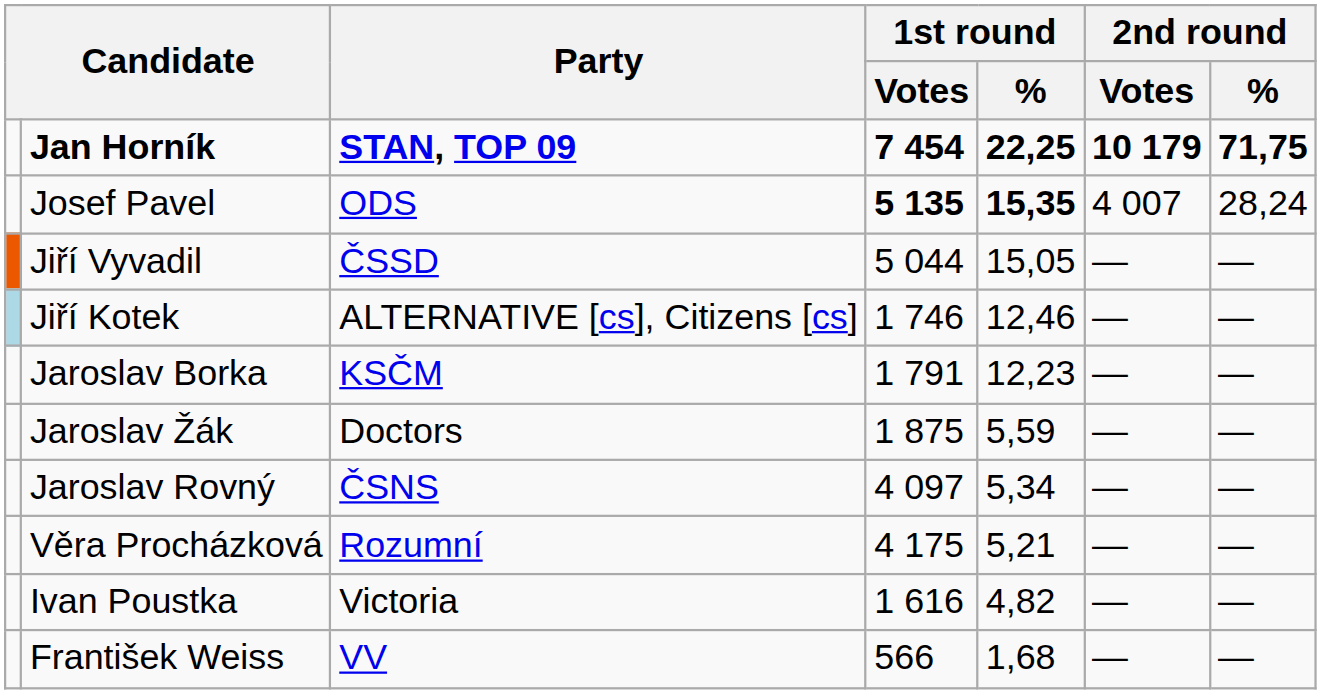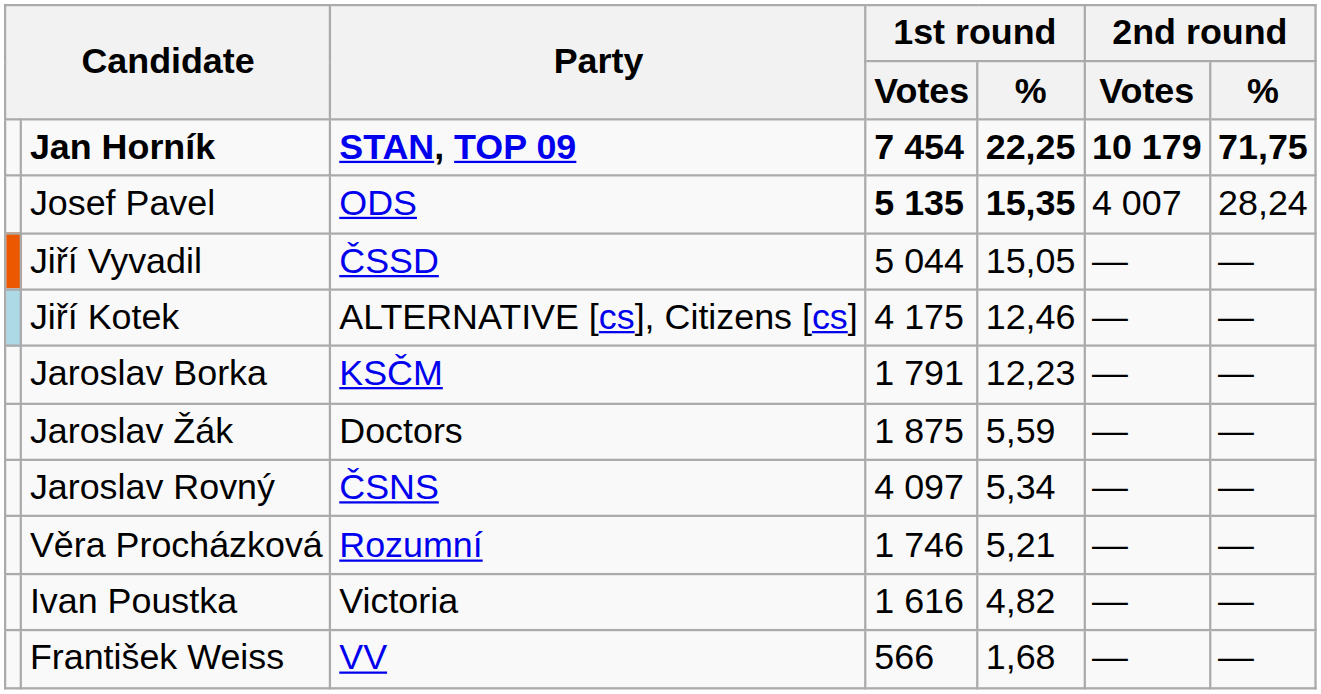(919, 317) 1 746 -> (919, 317) 4 175
(919, 544) 4 175 -> (919, 544) 1 746
